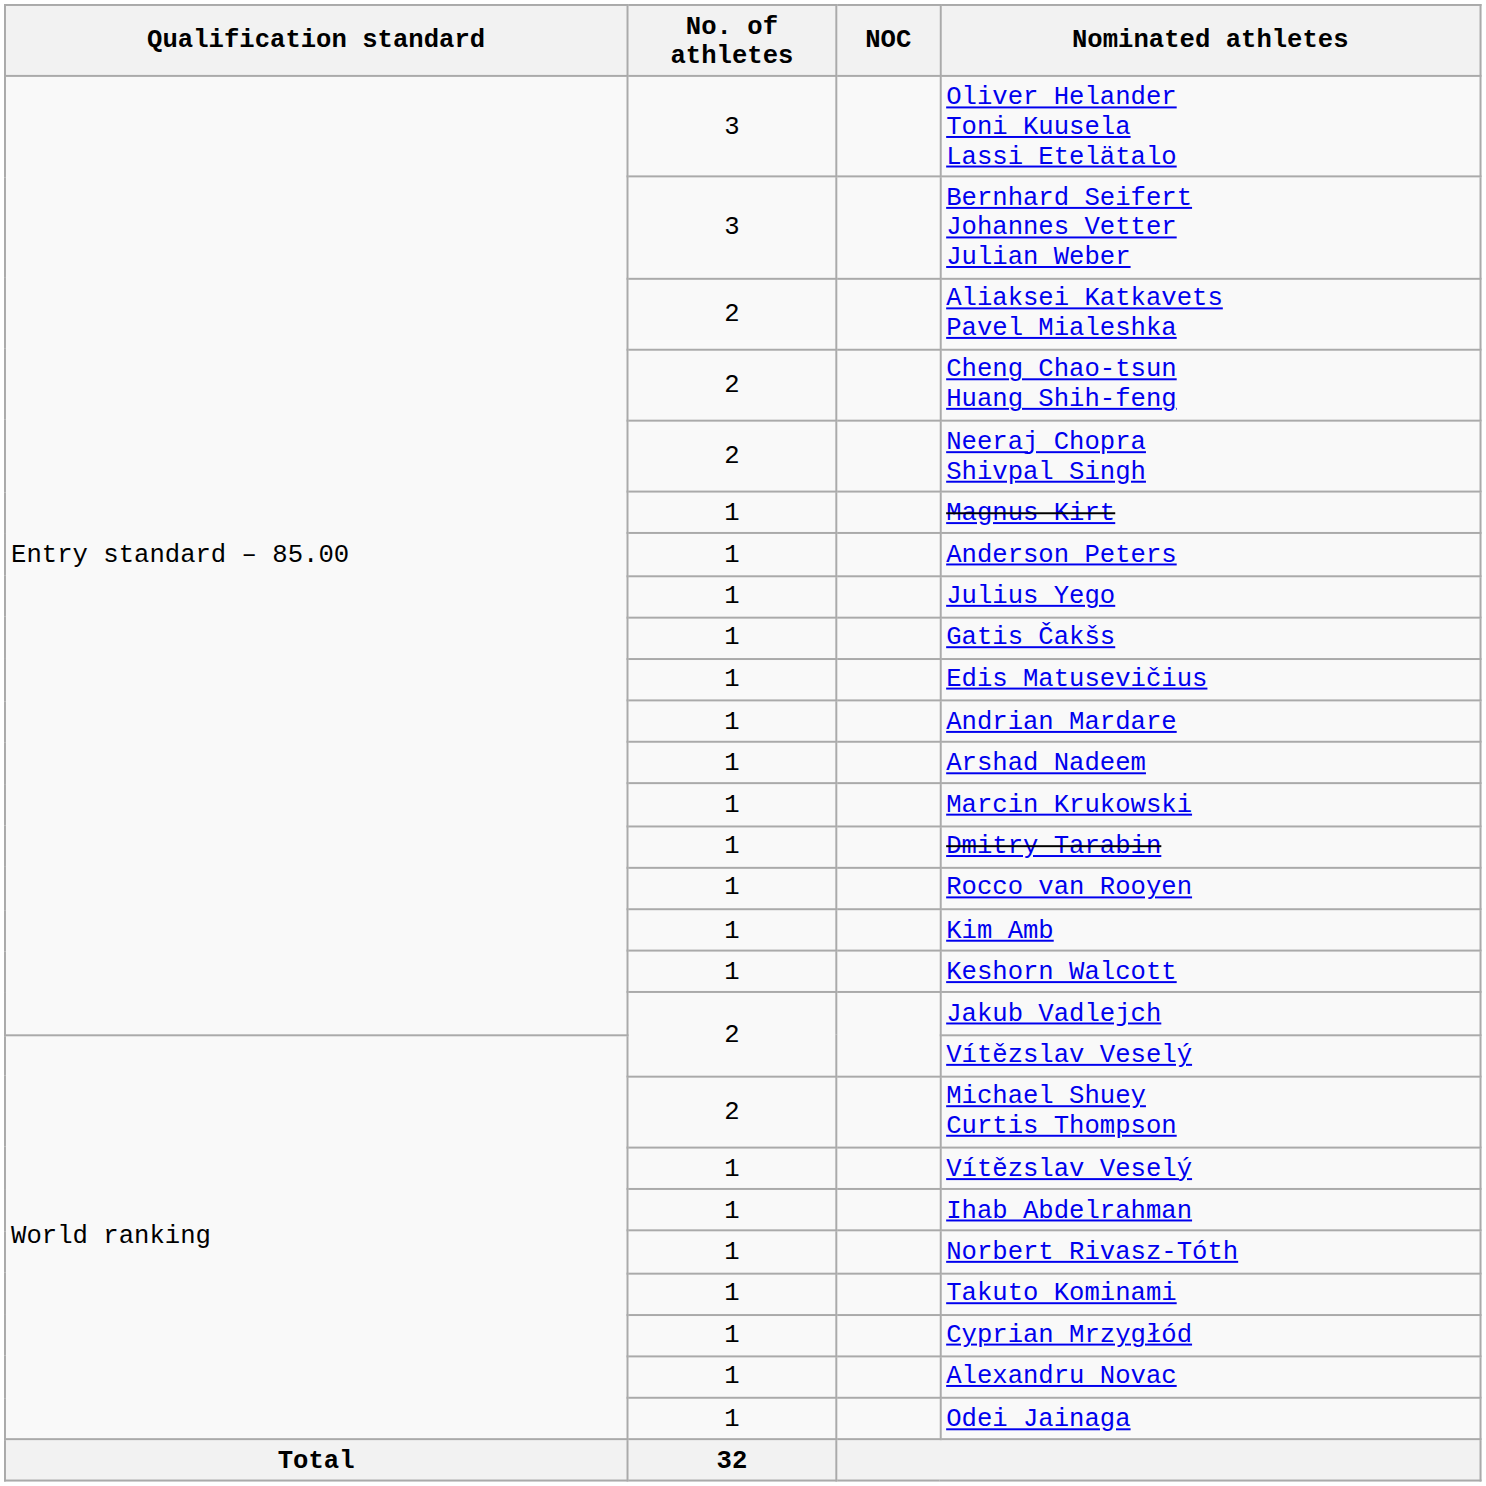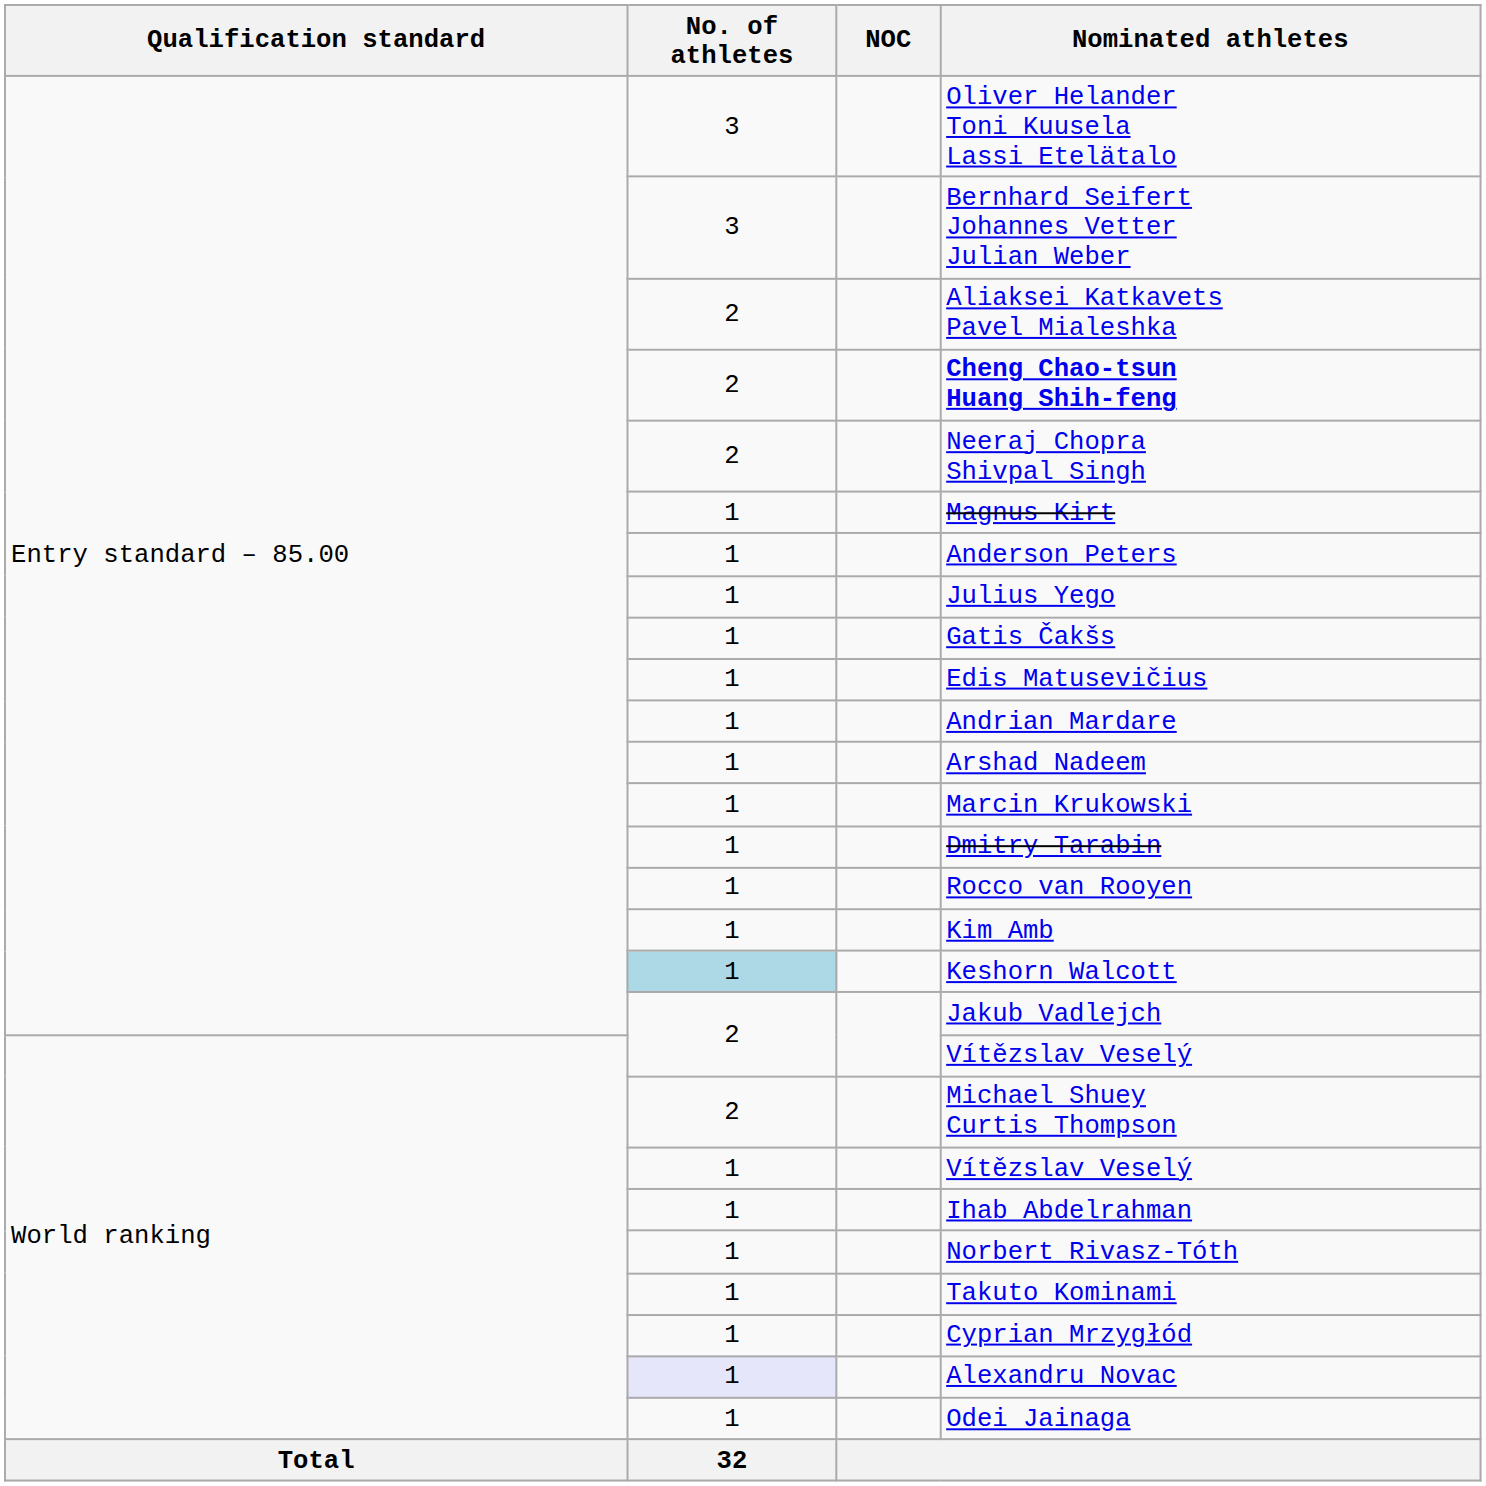(1061, 385) normal -> (1061, 385) bold
(732, 972) no background -> (732, 972) lightblue background
(732, 1377) no background -> (732, 1377) lavender background
